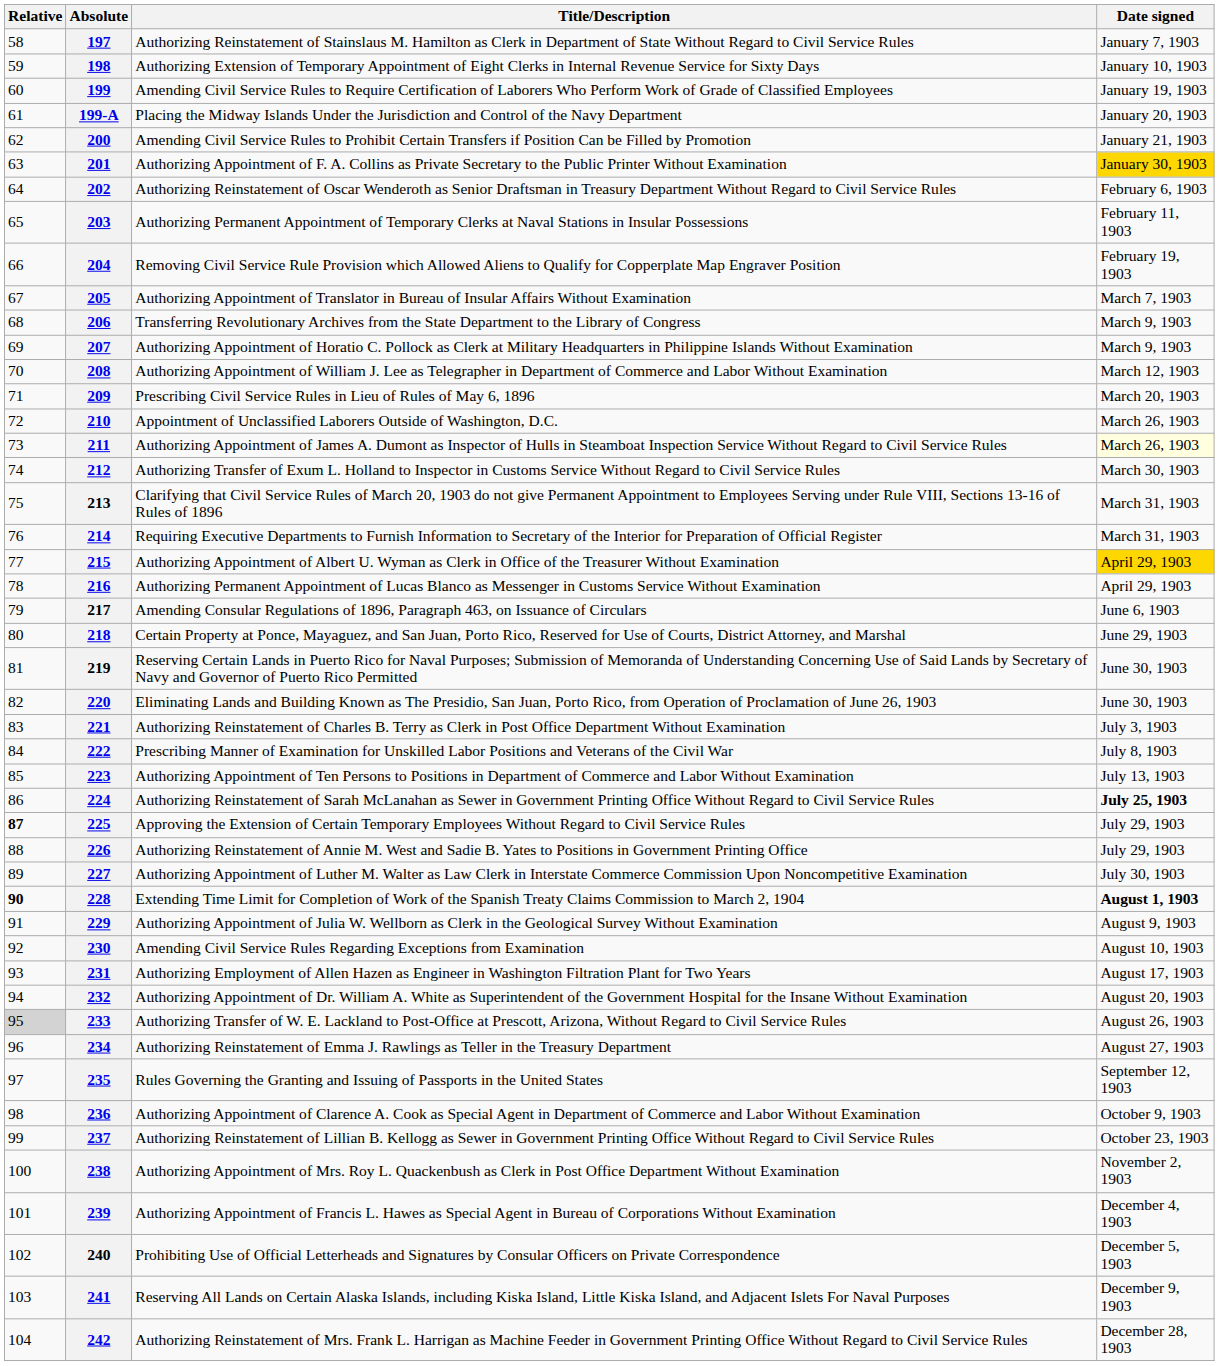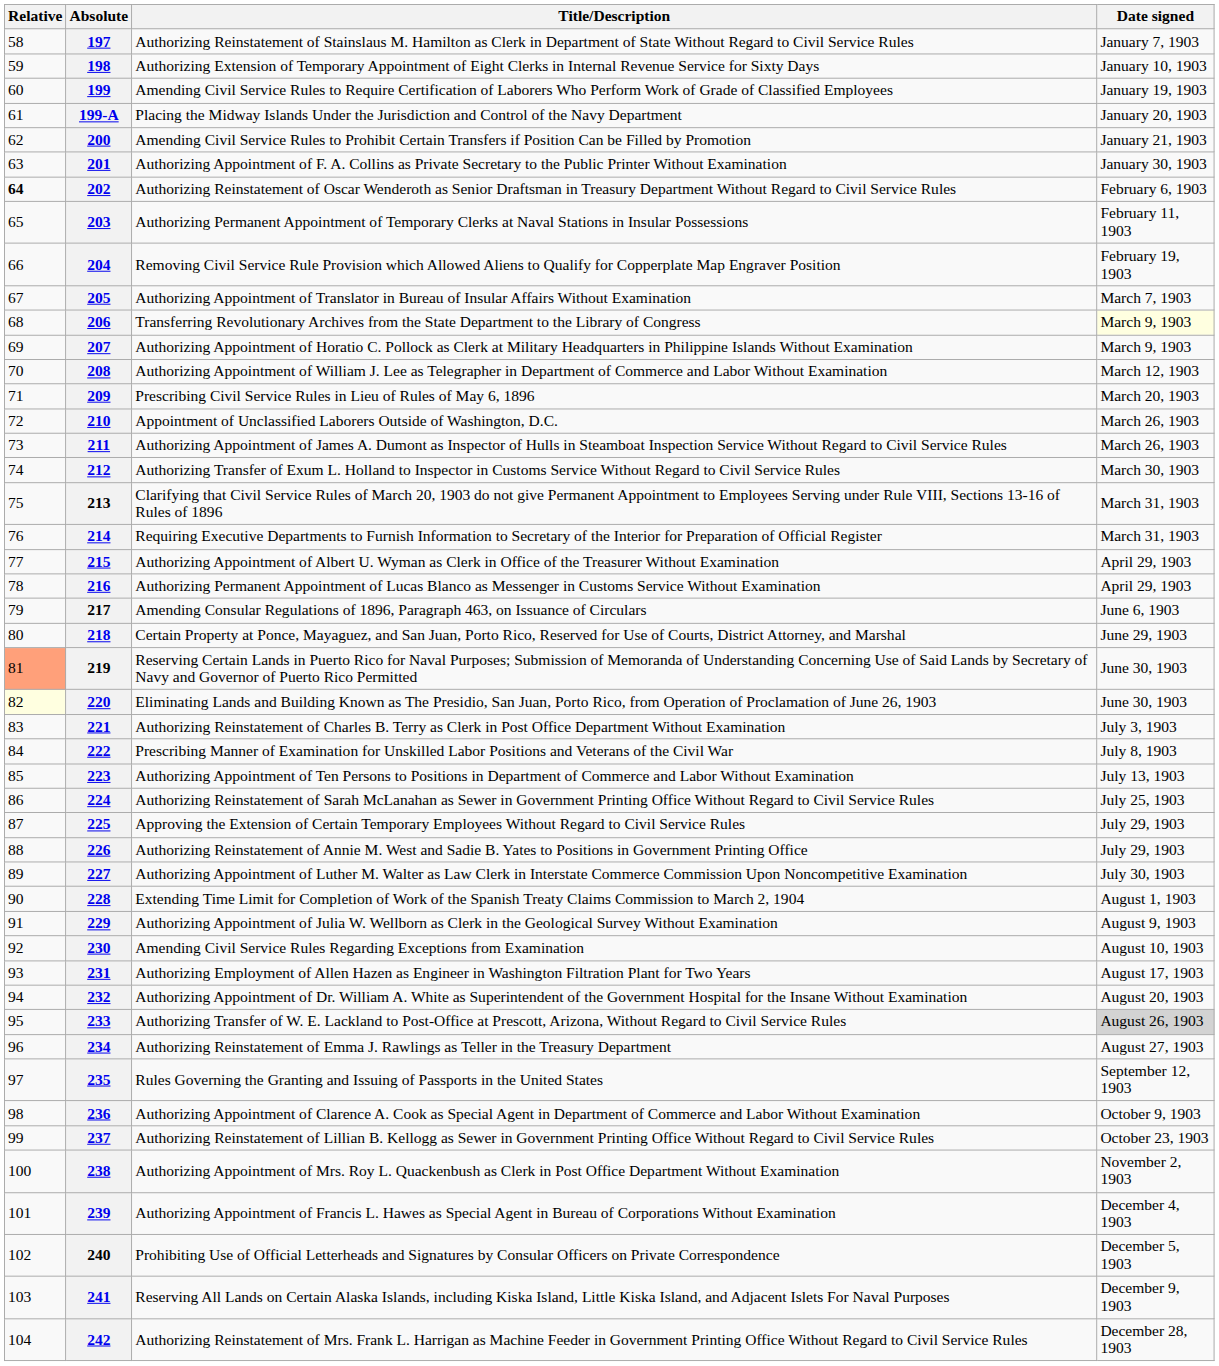(1154, 164) gold background -> (1154, 164) no background
(16, 189) normal -> (16, 189) bold
(1146, 322) no background -> (1146, 322) lightyellow background
(1150, 445) lightyellow background -> (1150, 445) no background
(1146, 561) gold background -> (1146, 561) no background
(16, 668) no background -> (16, 668) lightsalmon background
(16, 701) no background -> (16, 701) lightyellow background
(1144, 800) bold -> (1142, 800) normal
(16, 825) bold -> (16, 825) normal
(16, 898) bold -> (16, 898) normal
(1149, 898) bold -> (1148, 898) normal
(16, 1021) lightgrey background -> (16, 1021) no background
(1152, 1021) no background -> (1152, 1021) lightgrey background
